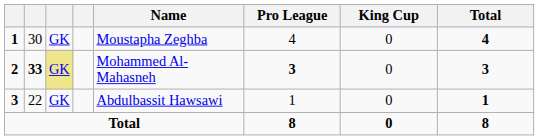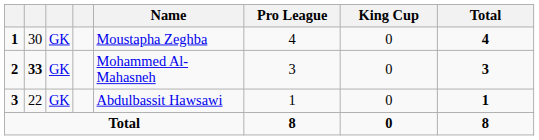(59, 69) khaki background -> (59, 69) no background
(292, 69) bold -> (292, 69) normal
